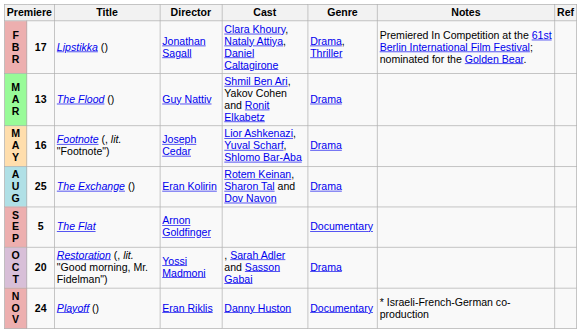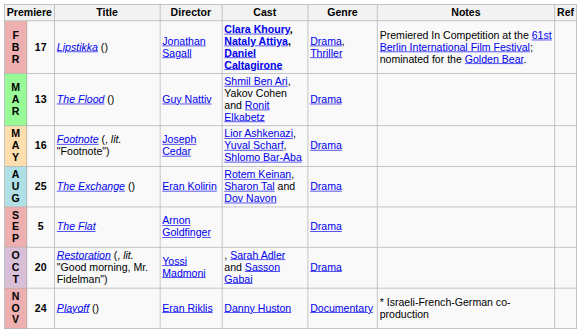(256, 47) normal -> (259, 47) bold
(342, 227) Documentary -> (326, 227) Drama
